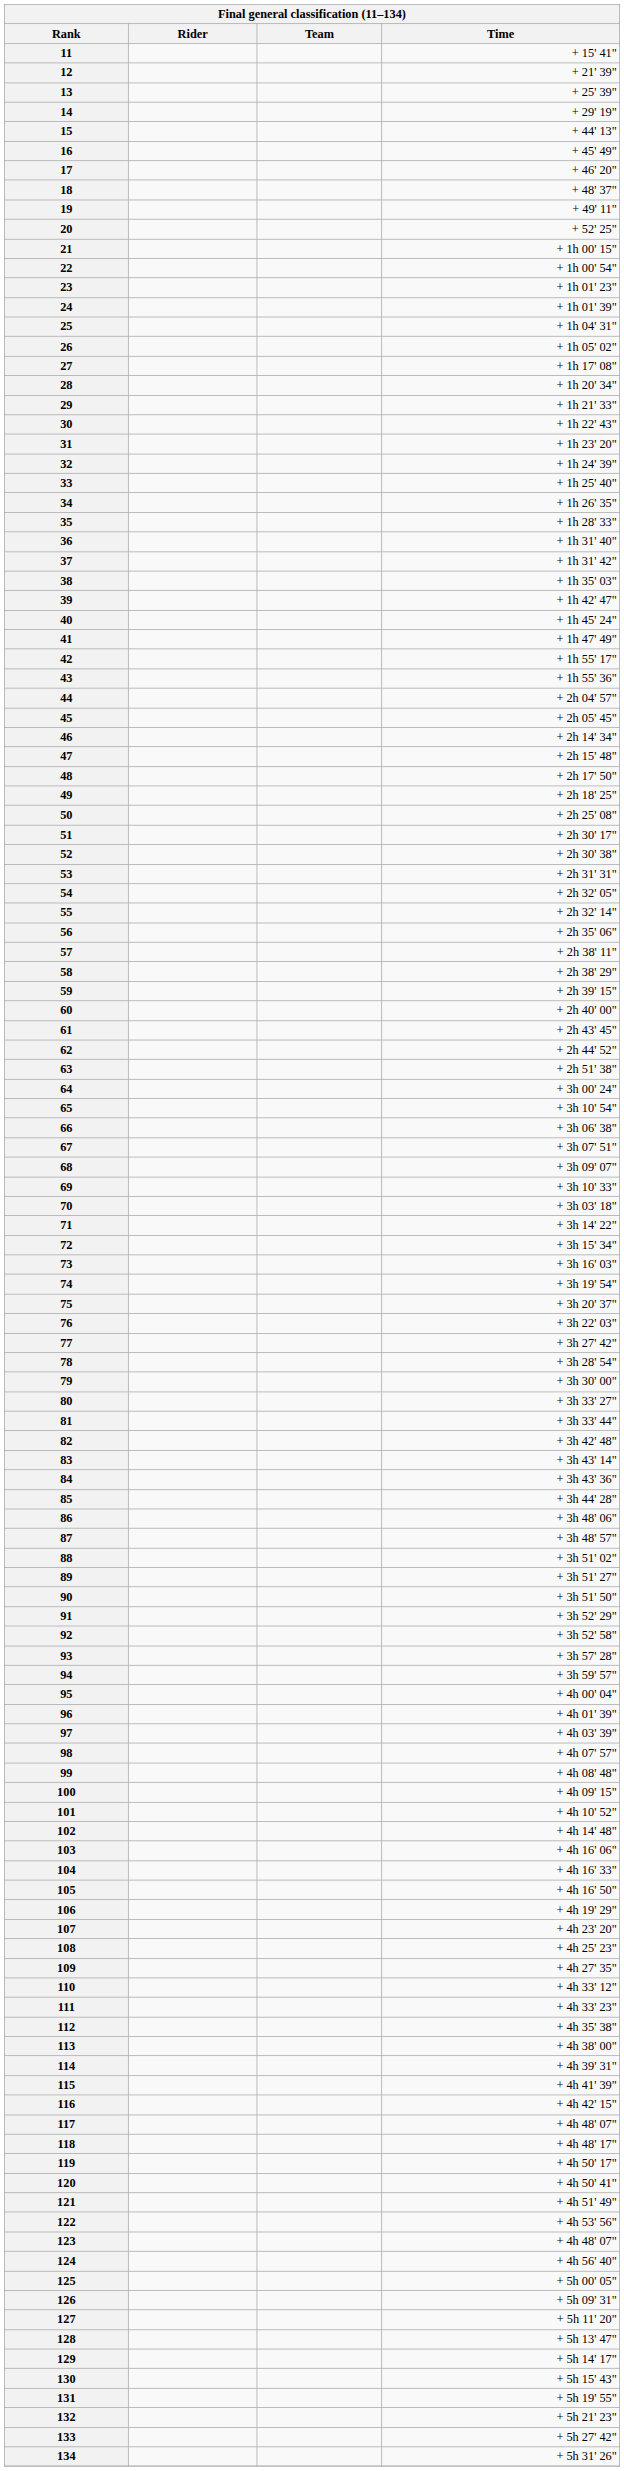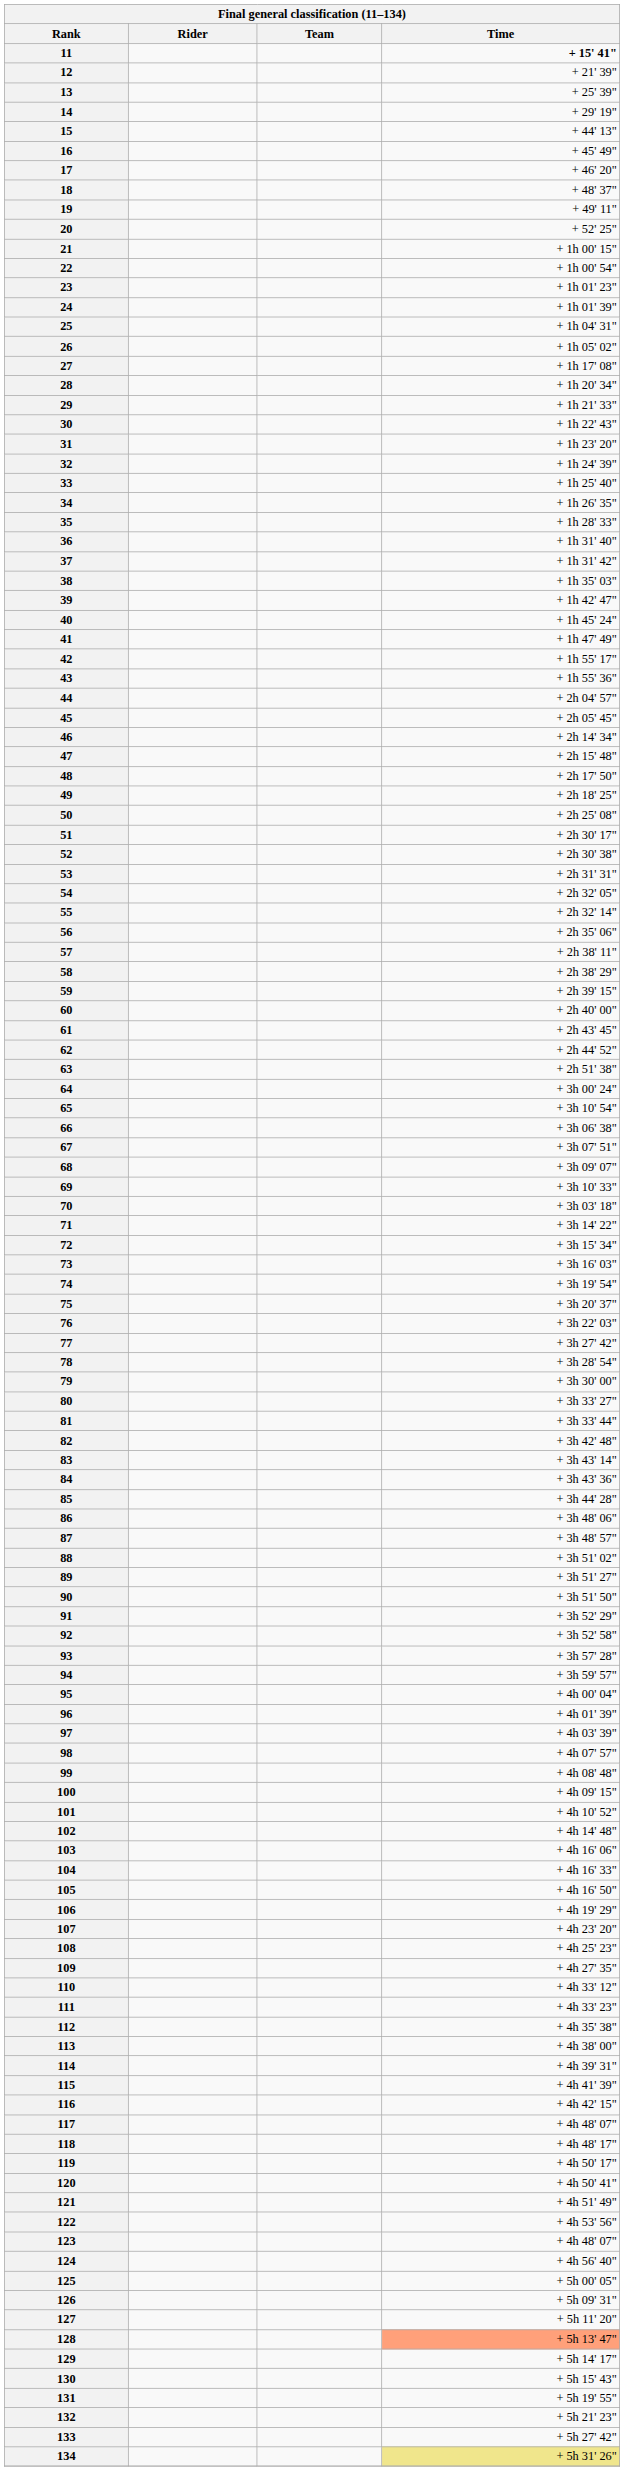(594, 53) normal -> (593, 53) bold
(587, 2339) no background -> (587, 2339) lightsalmon background
(587, 2456) no background -> (587, 2456) khaki background
